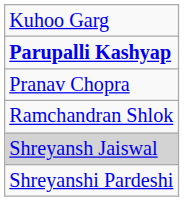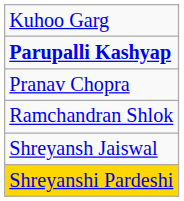(83, 148) lightgrey background -> (83, 148) no background
(91, 180) no background -> (91, 180) gold background
